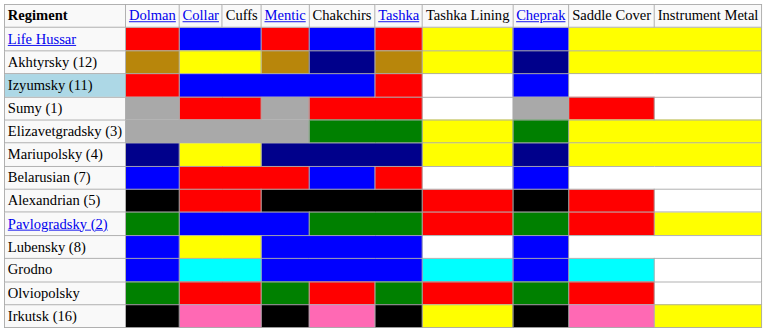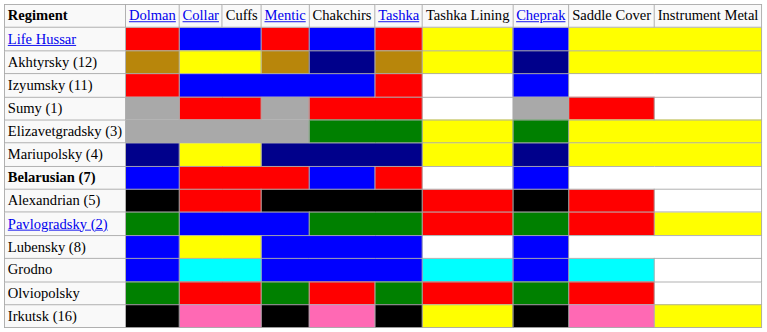(50, 85) lightblue background -> (50, 85) no background
(49, 177) normal -> (52, 177) bold
